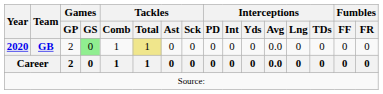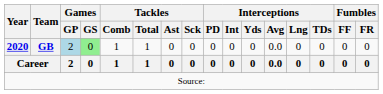(71, 47) no background -> (71, 47) lightblue background
(147, 47) khaki background -> (147, 47) no background
